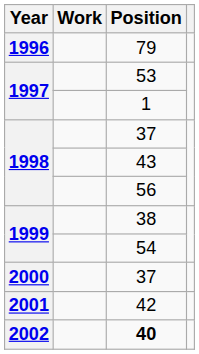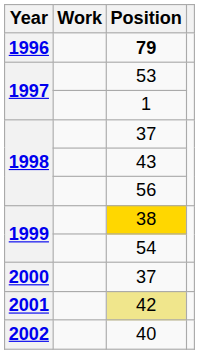(146, 47) normal -> (146, 47) bold
(146, 219) no background -> (146, 219) gold background
(146, 305) no background -> (146, 305) khaki background
(146, 334) bold -> (146, 334) normal
